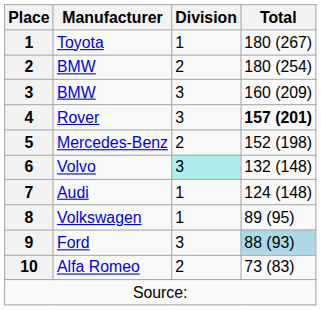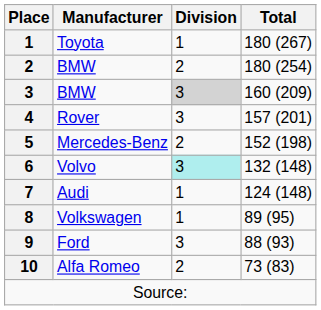(180, 93) no background -> (180, 93) lightgrey background
(278, 118) bold -> (278, 118) normal
(269, 243) lightblue background -> (269, 243) no background
